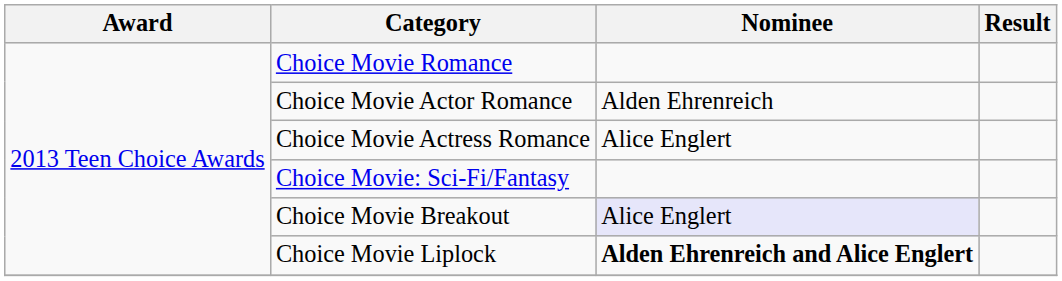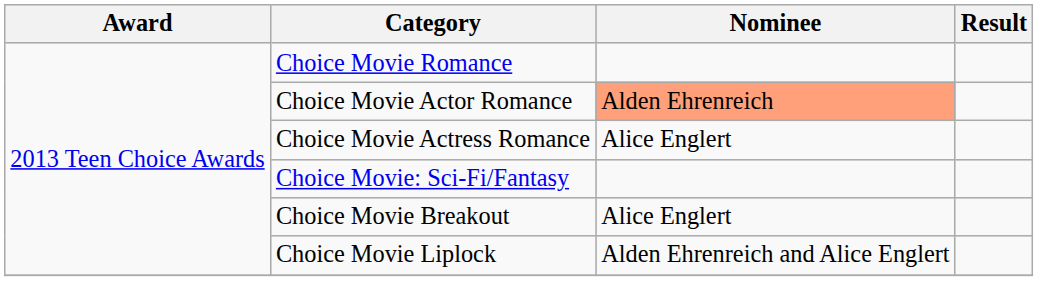(687, 100) no background -> (687, 100) lightsalmon background
(666, 216) lavender background -> (666, 216) no background
(787, 255) bold -> (775, 255) normal
